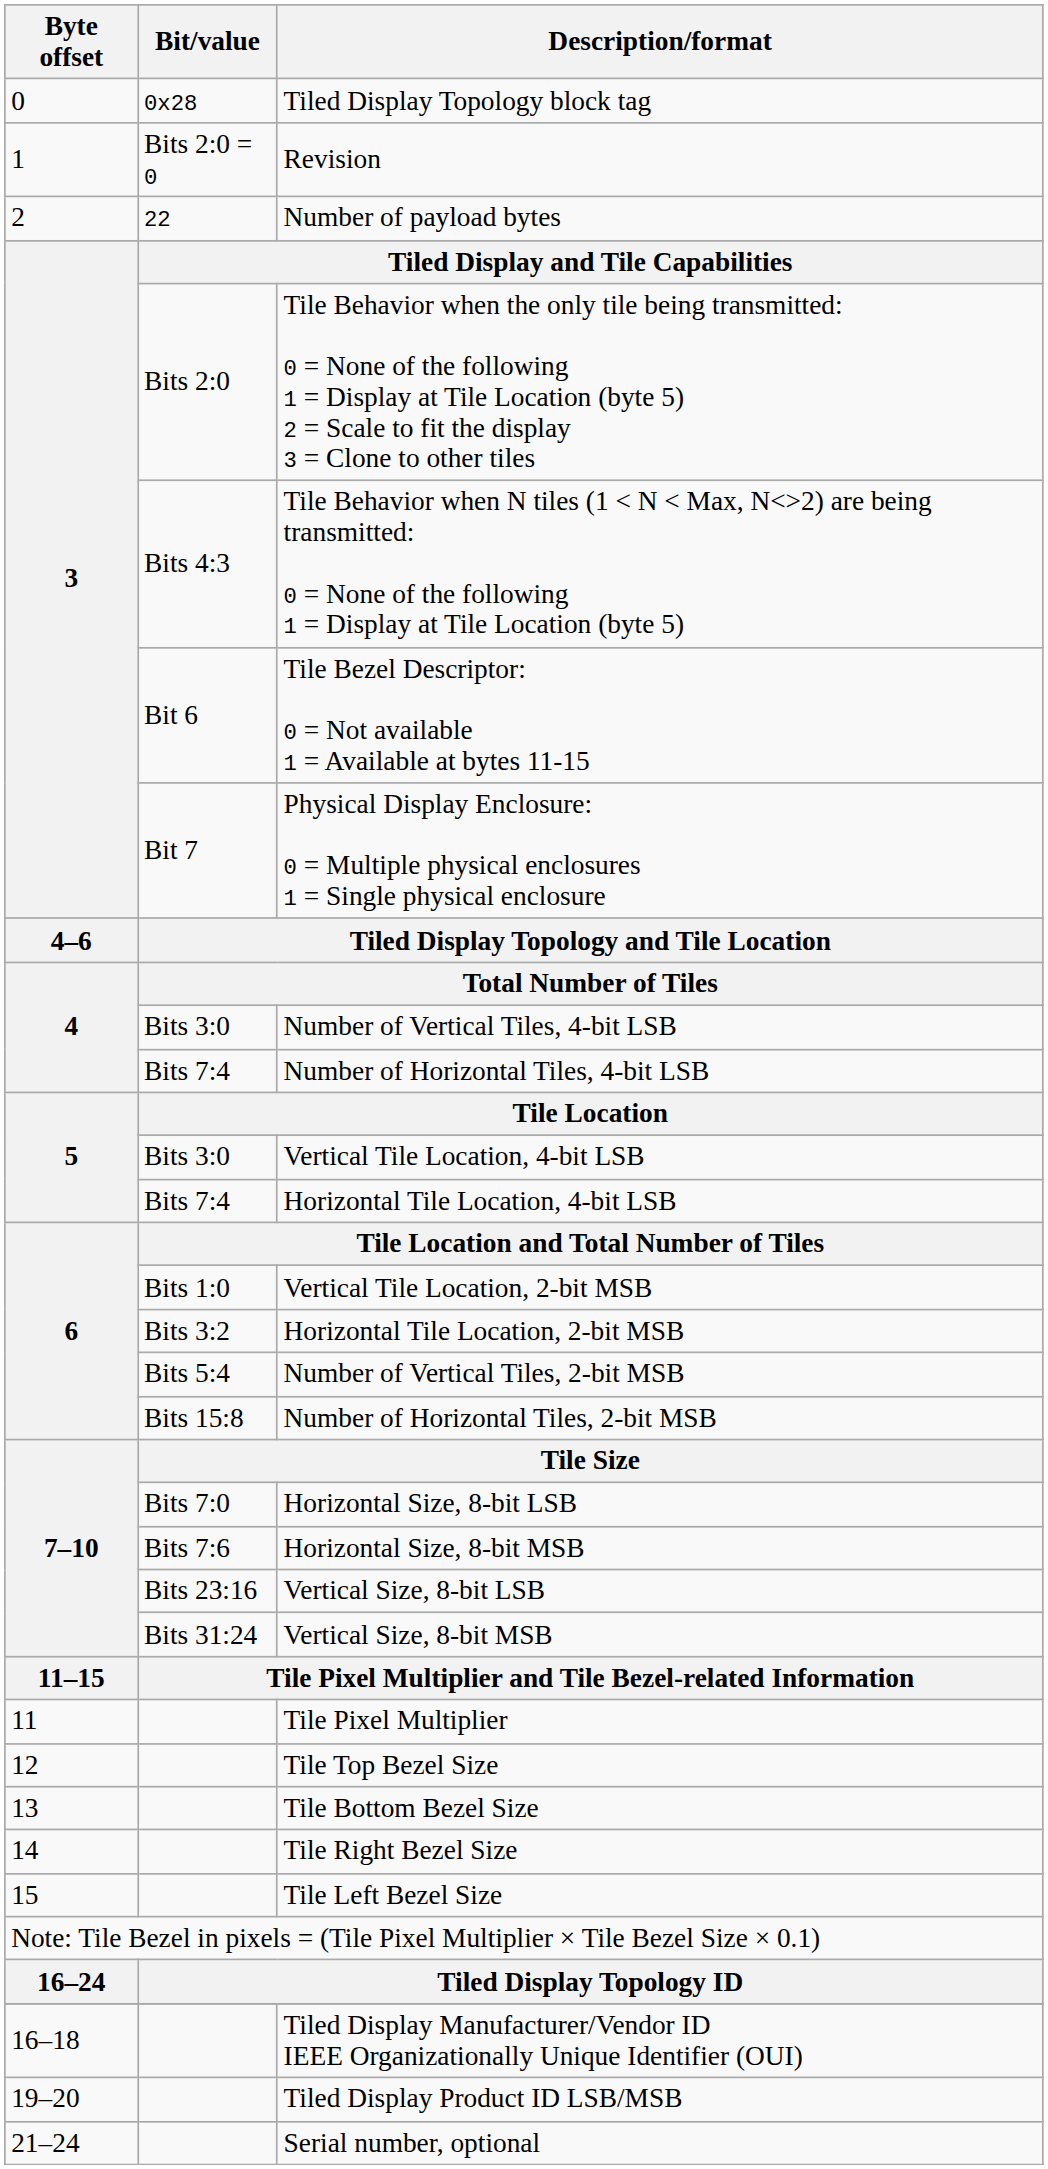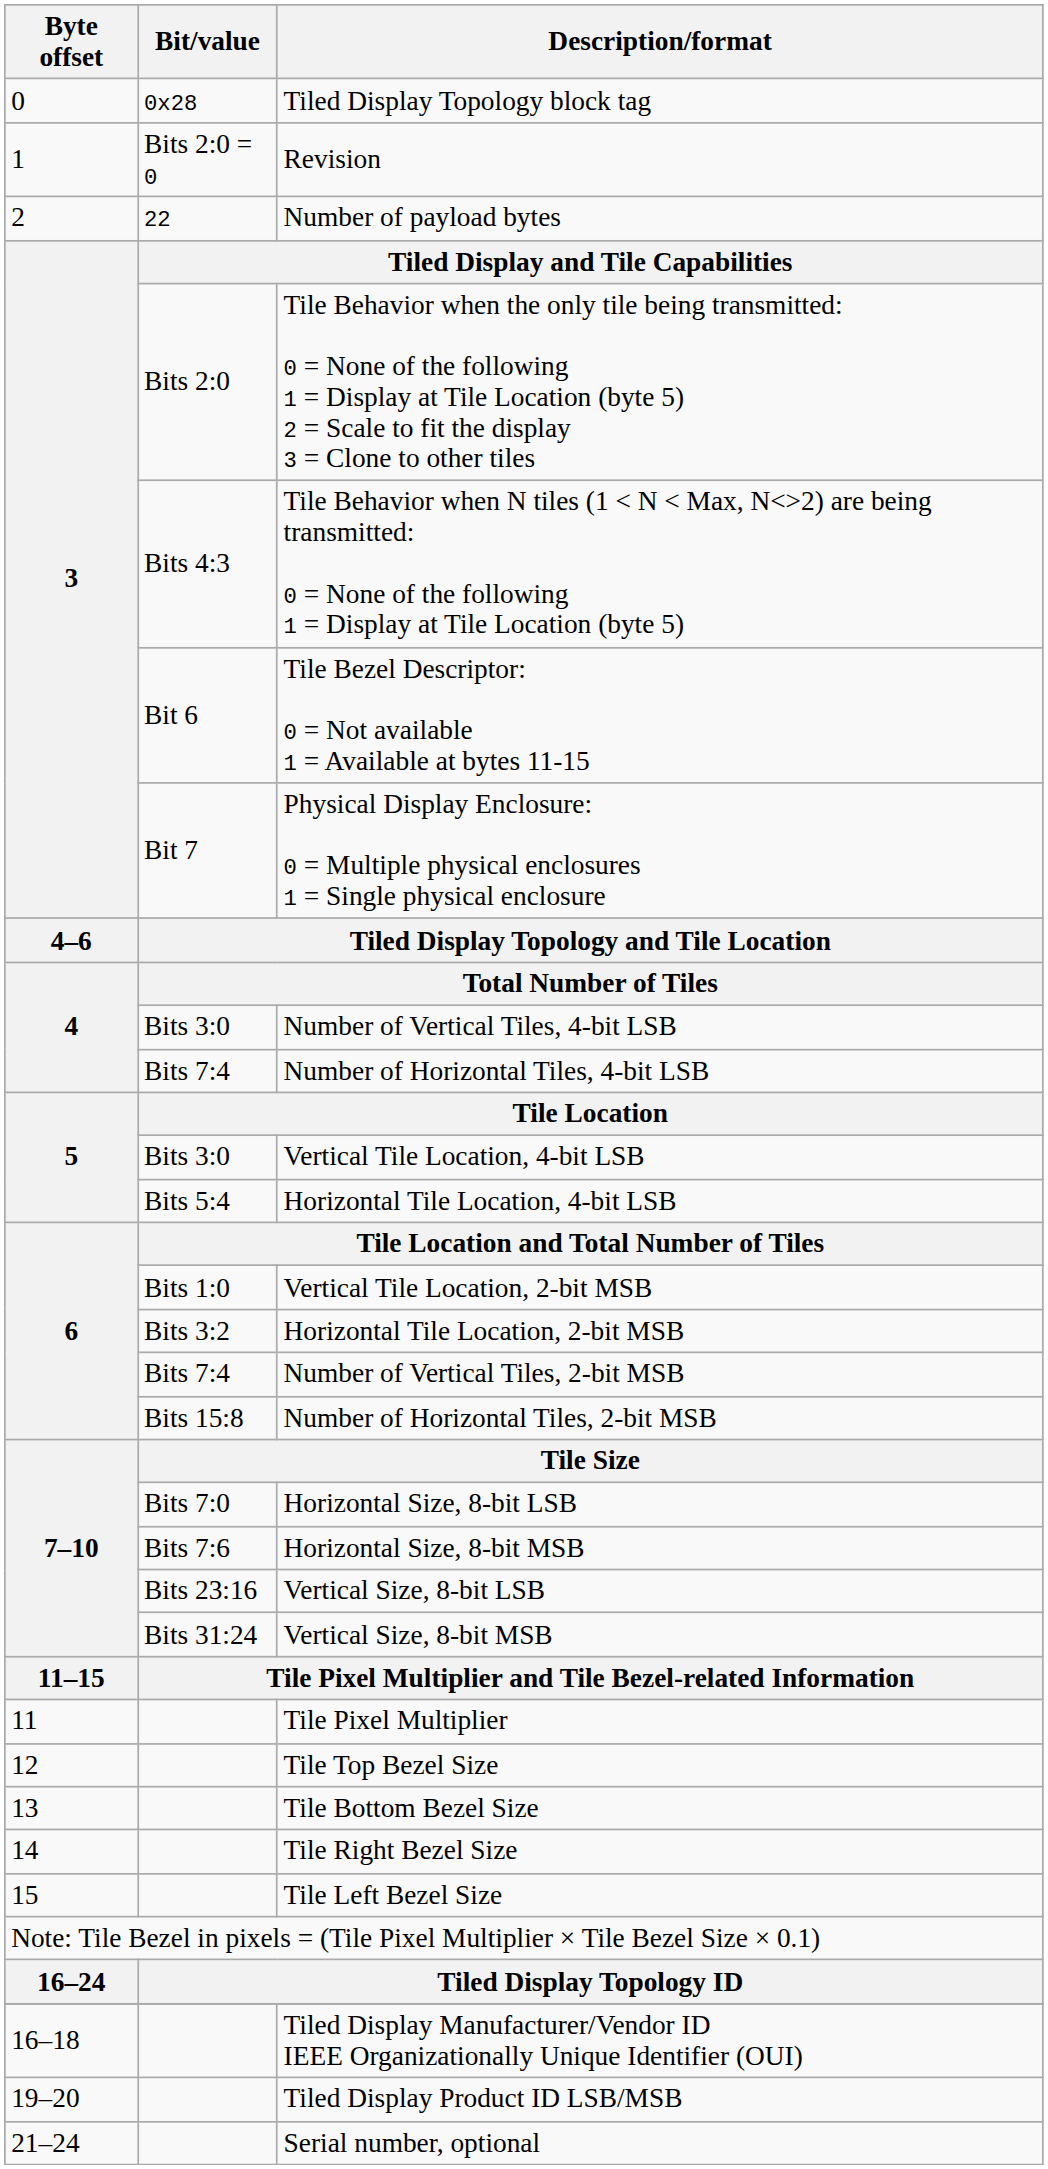(187, 1200) Bits 7:4 -> (187, 1200) Bits 5:4
(187, 1373) Bits 5:4 -> (187, 1373) Bits 7:4
